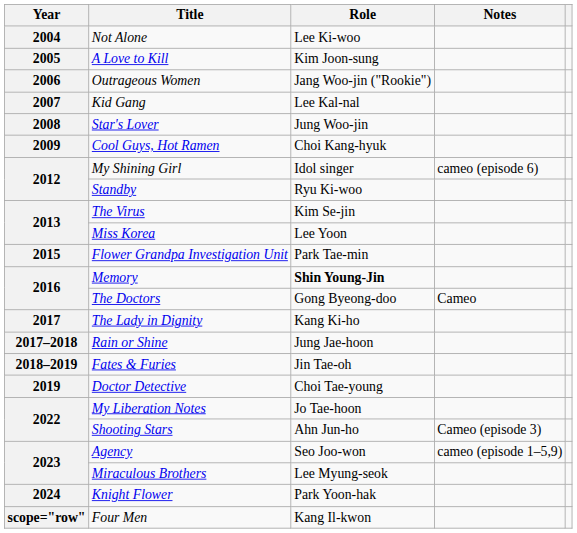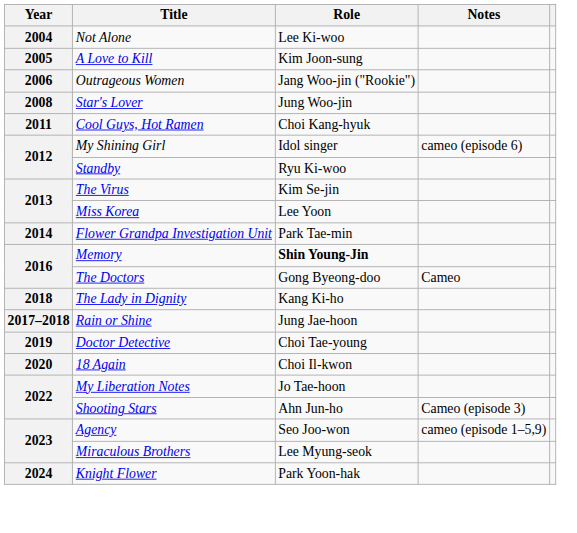- row: (119, 102)
(47, 146) 2009 -> (39, 124) 2011
(47, 255) 2015 -> (39, 233) 2014
(47, 320) 2017 -> (39, 299) 2018
- row: (134, 364)
+ row: (101, 364)
- row: (120, 517)
